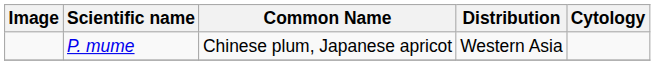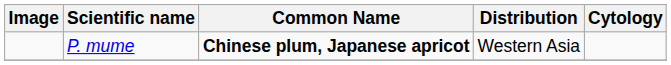(328, 45) normal -> (336, 45) bold
